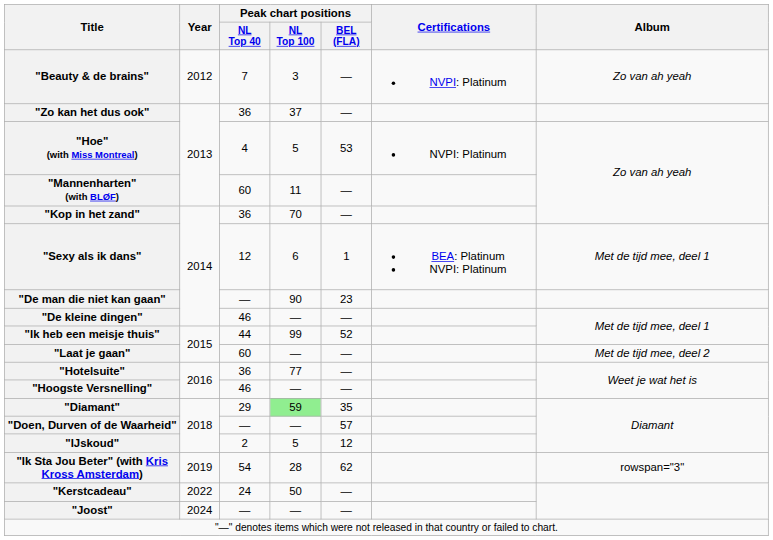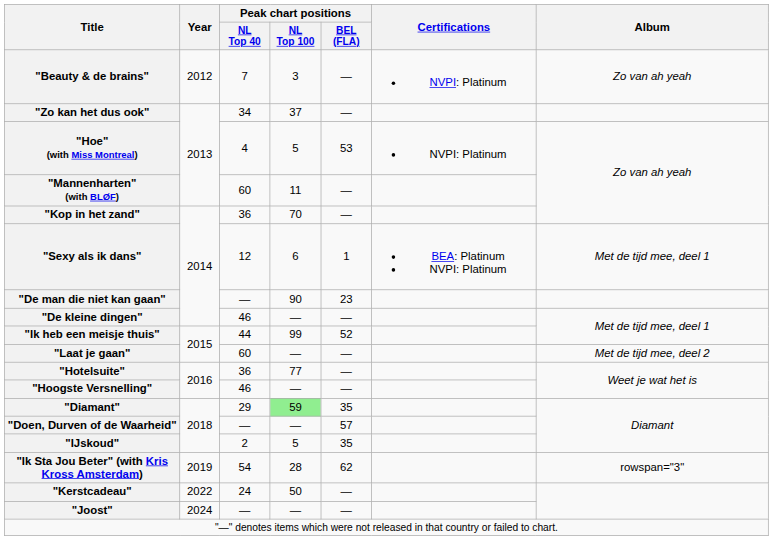(245, 112) 36 -> (245, 112) 34
(346, 443) 12 -> (346, 443) 35
